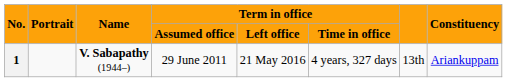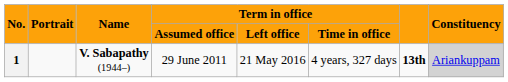(413, 60) normal -> (414, 60) bold
(465, 60) no background -> (466, 60) lightgrey background
